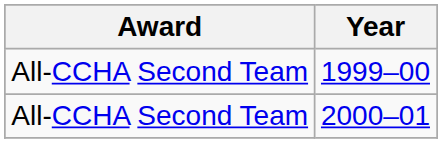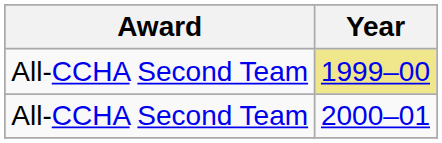(375, 71) no background -> (375, 71) khaki background
